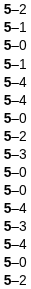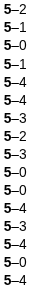(15, 118) 5–0 -> (15, 118) 5–3
(15, 281) 5–2 -> (15, 281) 5–4
